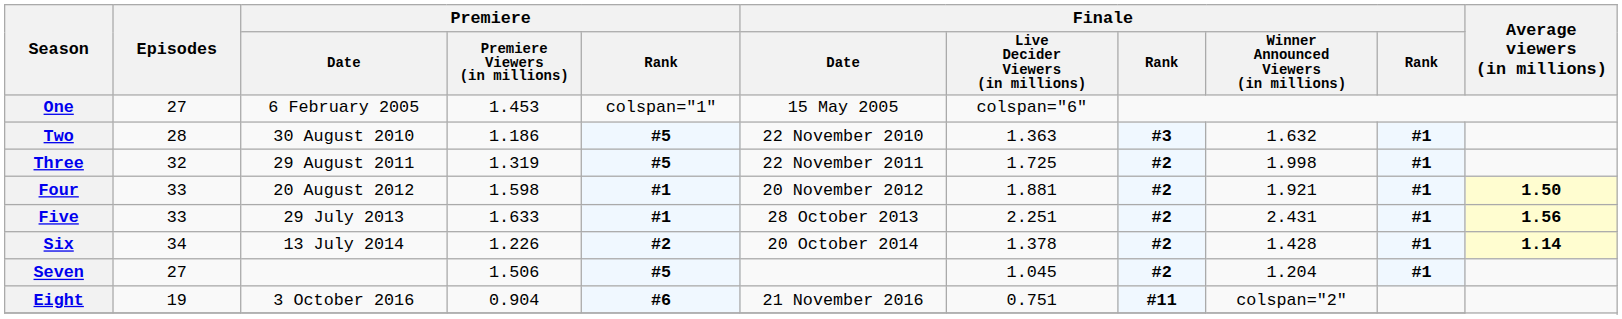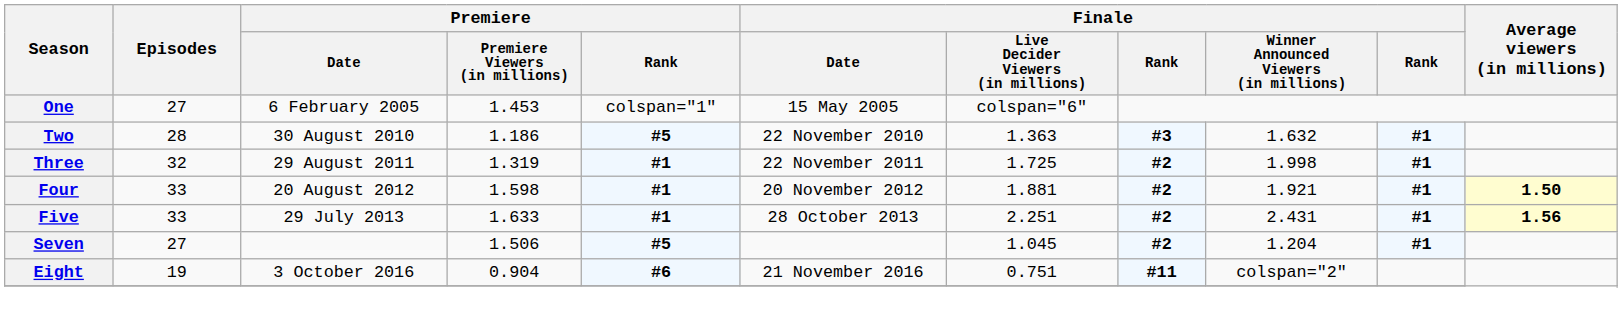(661, 163) #5 -> (661, 163) #1
- row: (59, 245)
